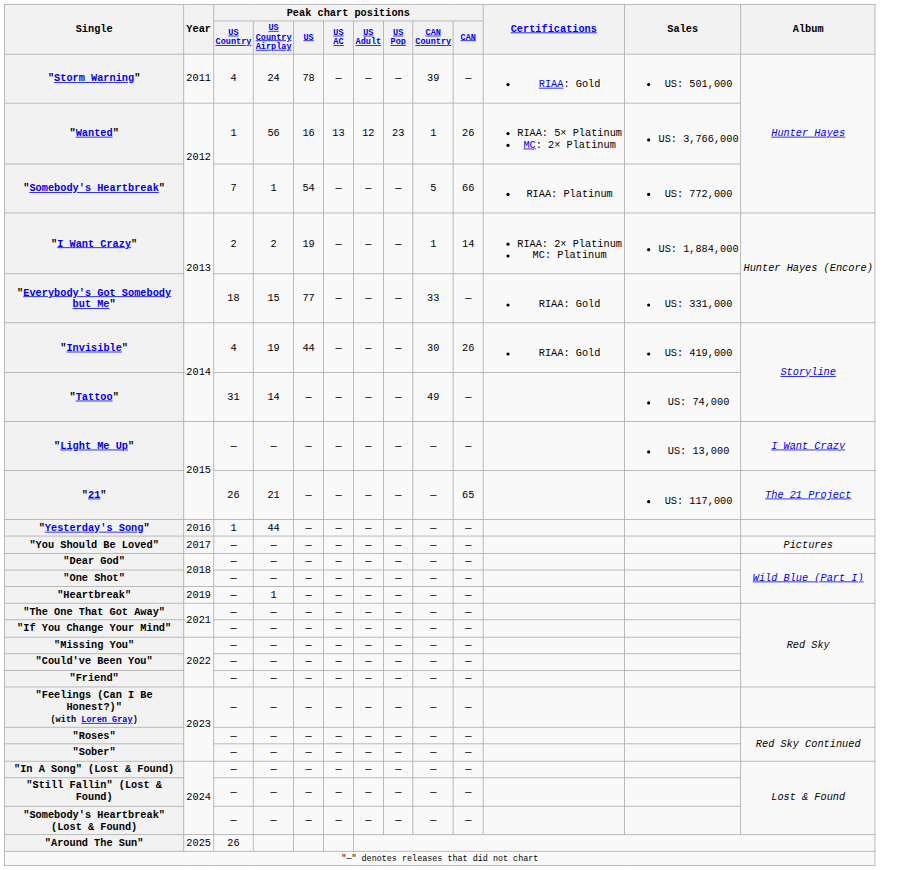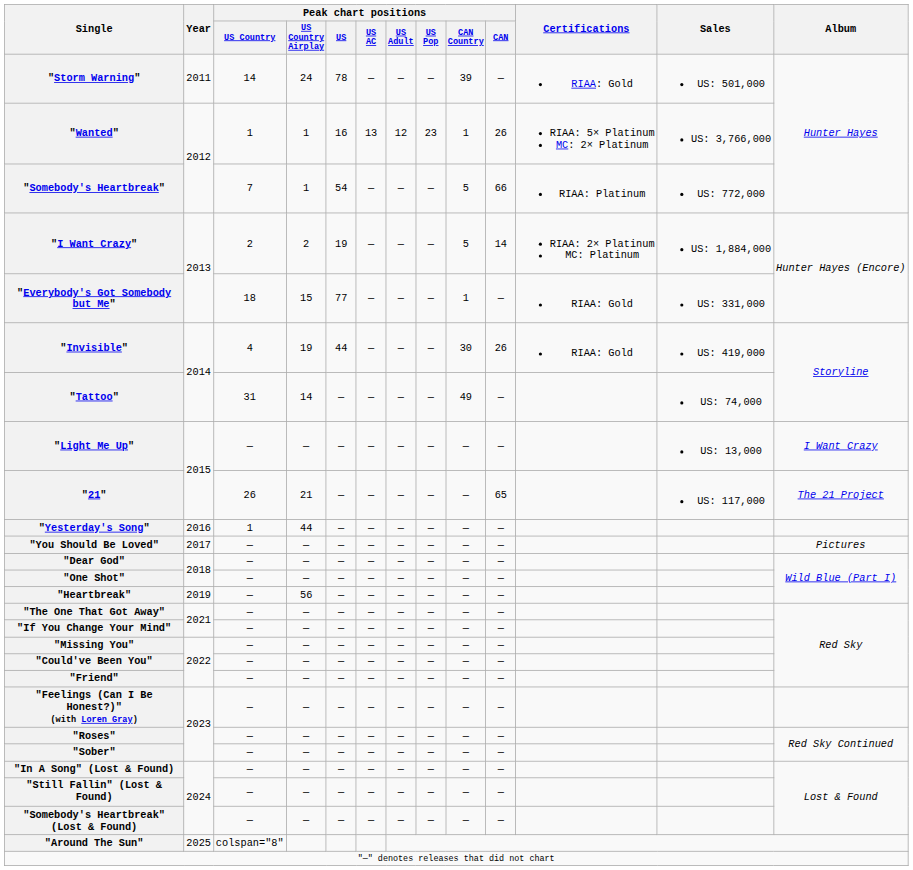(233, 78) 4 -> (250, 78) 14
(274, 133) 56 -> (306, 133) 1
(433, 243) 1 -> (466, 243) 5
(433, 299) 33 -> (466, 299) 1
(274, 595) 1 -> (306, 595) 56
(233, 843) 26 -> (250, 843) colspan="8"
